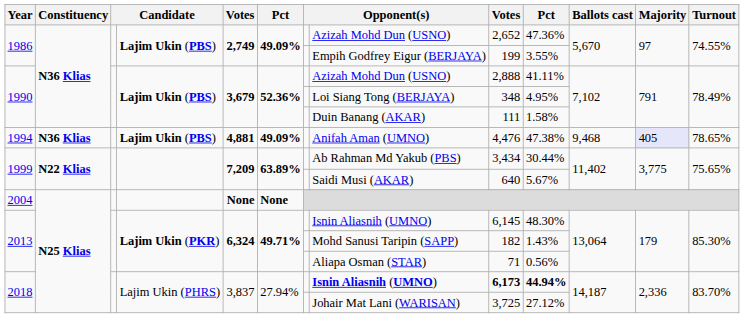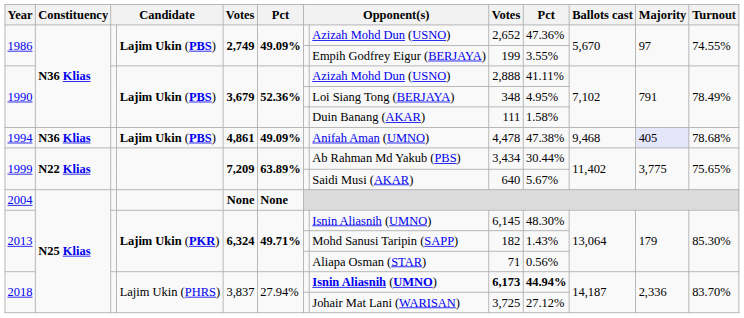(240, 138) 4,881 -> (240, 138) 4,861
(506, 138) 4,476 -> (506, 138) 4,478
(711, 138) 78.65% -> (711, 138) 78.68%
